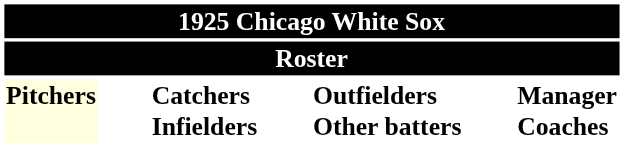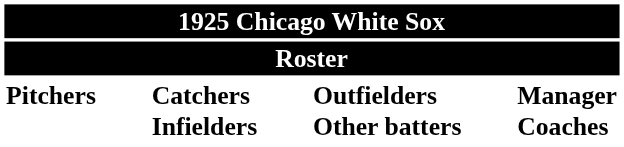(51, 95) lightyellow background -> (51, 95) no background
